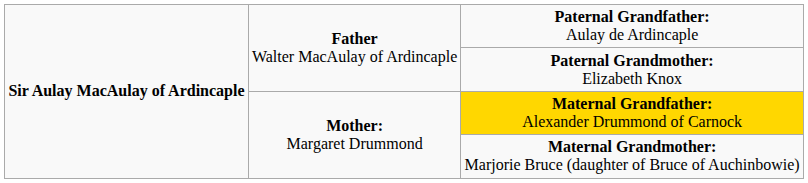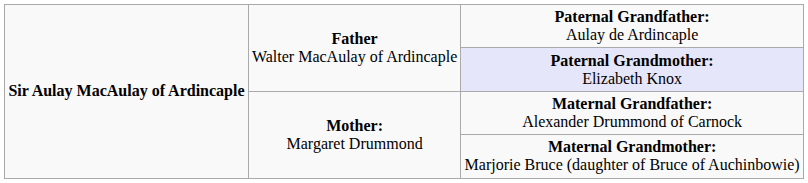(632, 69) no background -> (632, 69) lavender background
(632, 112) gold background -> (632, 112) no background
